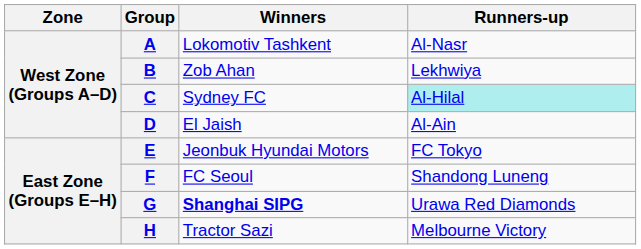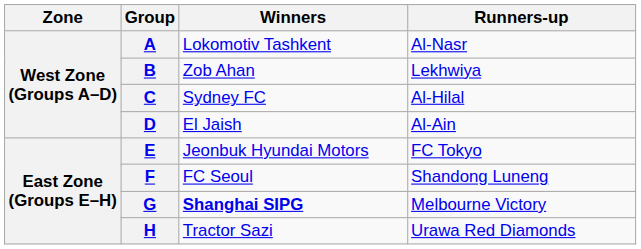(438, 97) paleturquoise background -> (438, 97) no background
(493, 204) Urawa Red Diamonds -> (479, 204) Melbourne Victory
(479, 230) Melbourne Victory -> (493, 230) Urawa Red Diamonds
